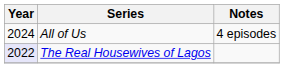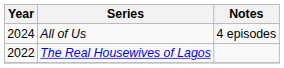(21, 53) lavender background -> (21, 53) no background
